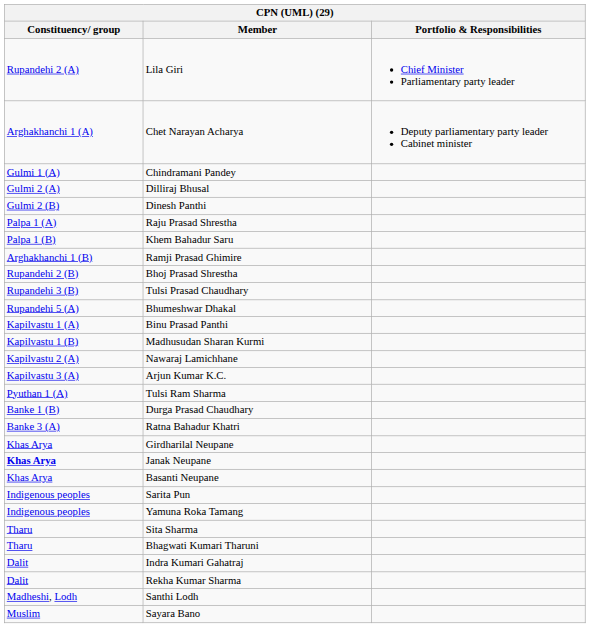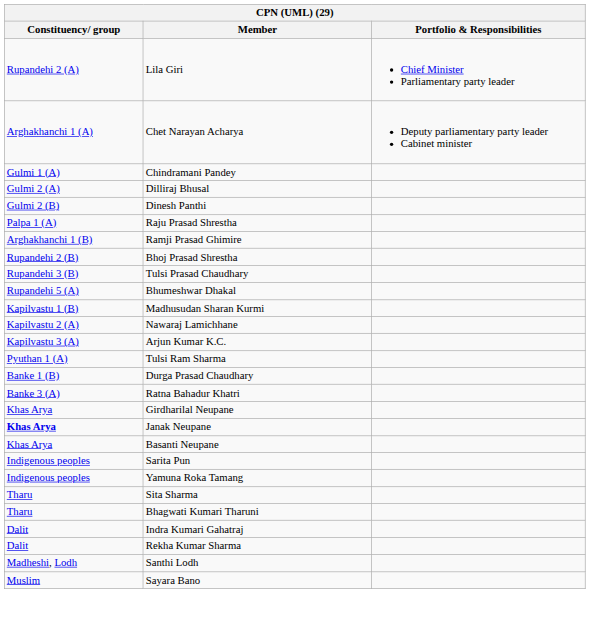- row: (190, 240)
- row: (187, 325)
